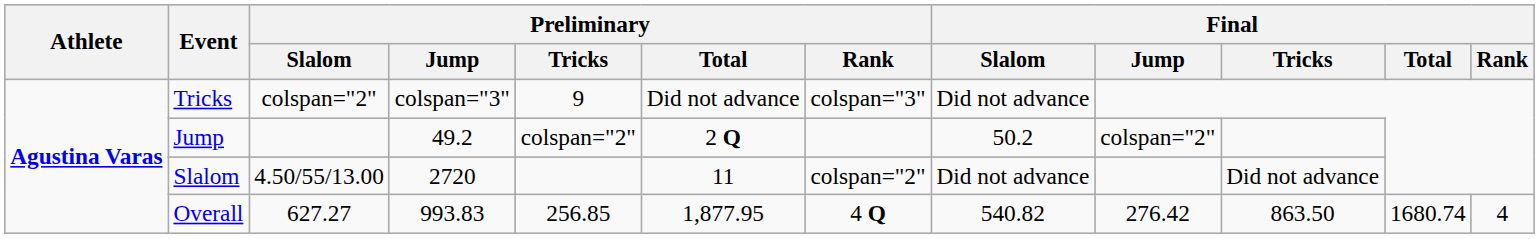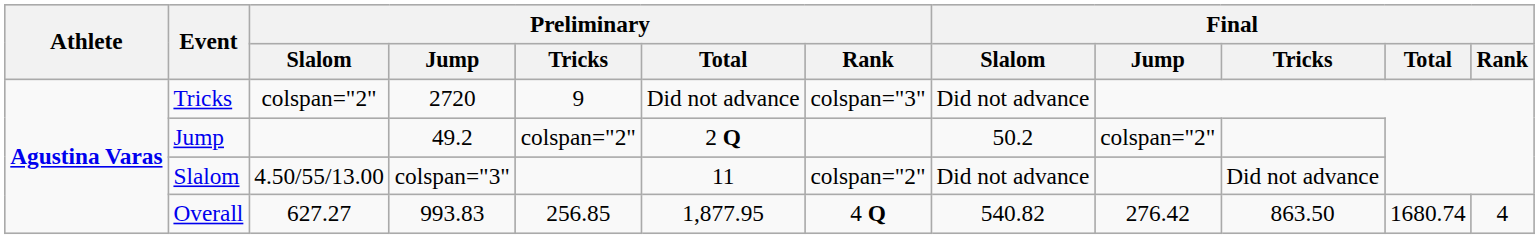(452, 99) colspan="3" -> (452, 99) 2720
(452, 175) 2720 -> (452, 175) colspan="3"
